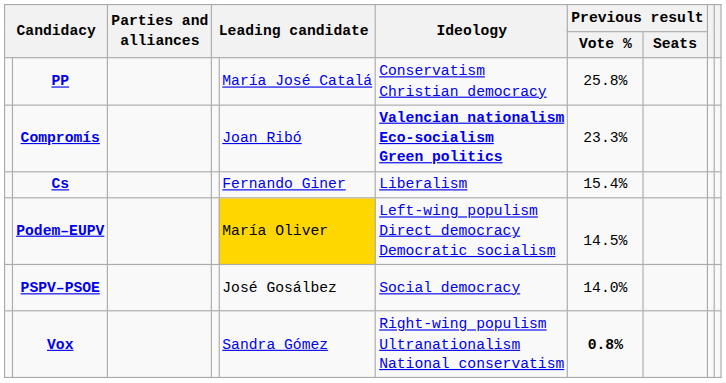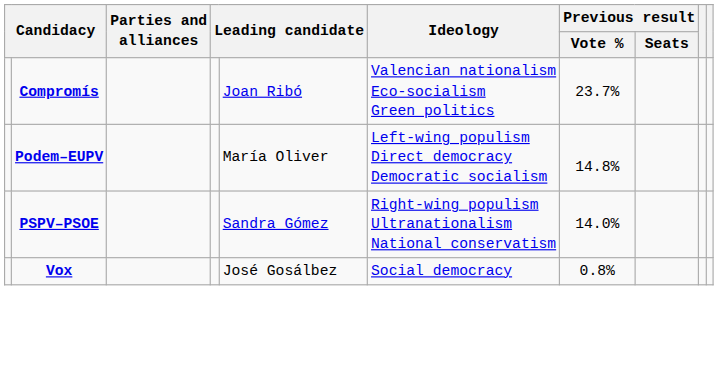- row: (60, 81)
(472, 138) bold -> (464, 91) normal
(605, 138) 23.3% -> (597, 91) 23.7%
- row: (60, 184)
(275, 231) gold background -> (276, 158) no background
(605, 241) 14.5% -> (597, 168) 14.8%
(280, 288) José Gosálbez -> (276, 224) Sandra Gómez
(450, 288) Social democracy -> (464, 224) Right-wing populism Ultranationalism National conservatism
(275, 344) Sandra Gómez -> (280, 271) José Gosálbez
(472, 344) Right-wing populism Ultranationalism National conservatism -> (442, 271) Social democracy
(605, 344) bold -> (597, 271) normal
